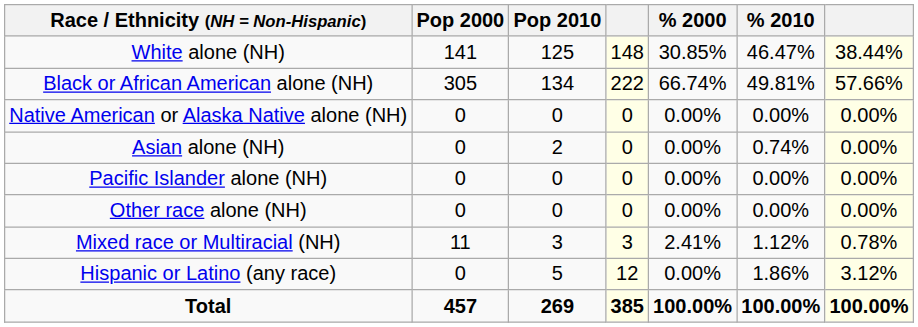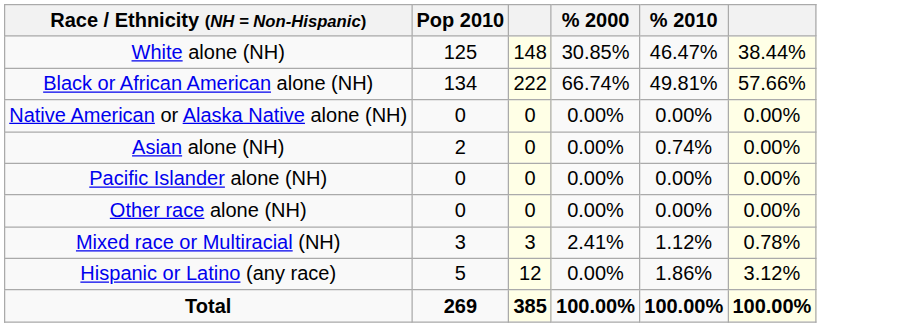- column: (460, 20)
